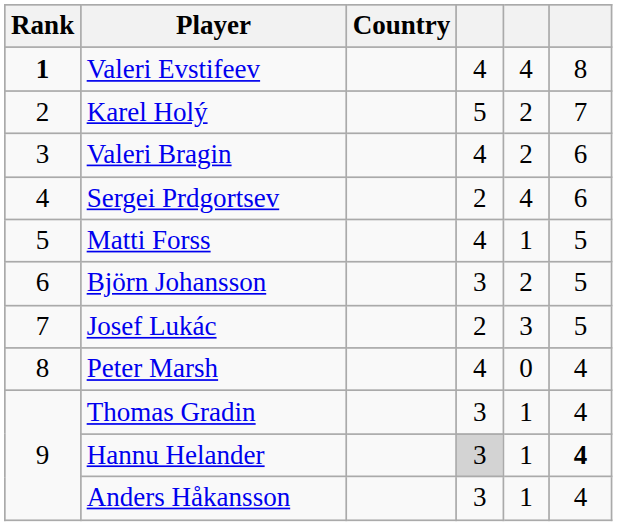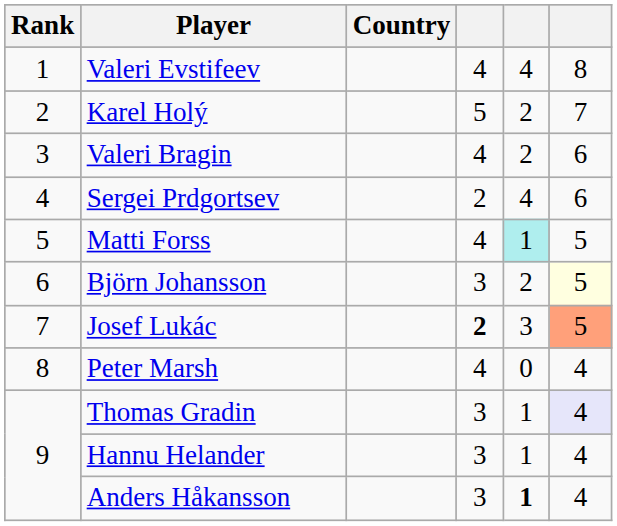(43, 68) bold -> (43, 68) normal
(526, 240) no background -> (526, 240) paleturquoise background
(581, 283) no background -> (581, 283) lightyellow background
(480, 326) normal -> (480, 326) bold
(581, 326) no background -> (581, 326) lightsalmon background
(581, 411) no background -> (581, 411) lavender background
(480, 454) lightgrey background -> (480, 454) no background
(581, 454) bold -> (581, 454) normal
(526, 497) normal -> (526, 497) bold
